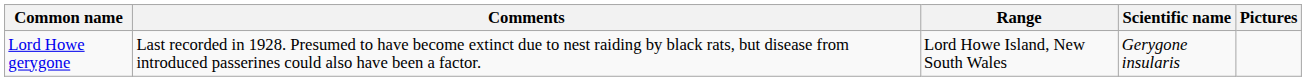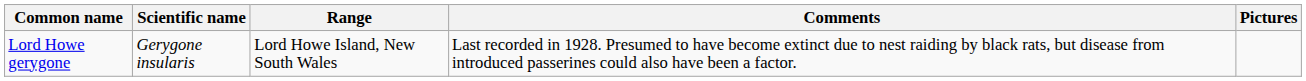columns swapped: (1177, 17) <-> (526, 17)
